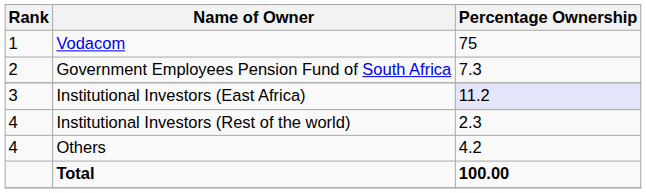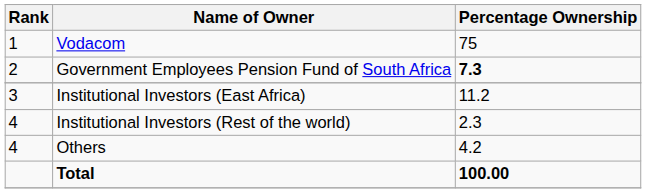(470, 69) normal -> (470, 69) bold
(474, 95) lavender background -> (474, 95) no background
